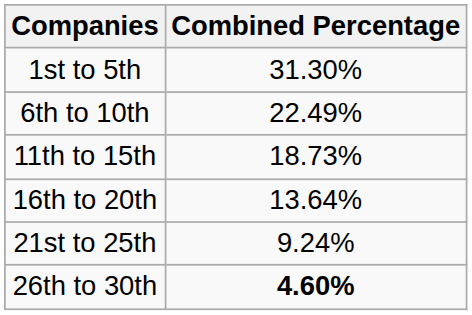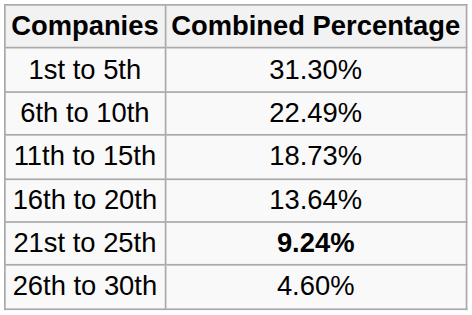(316, 243) normal -> (316, 243) bold
(316, 286) bold -> (316, 286) normal
